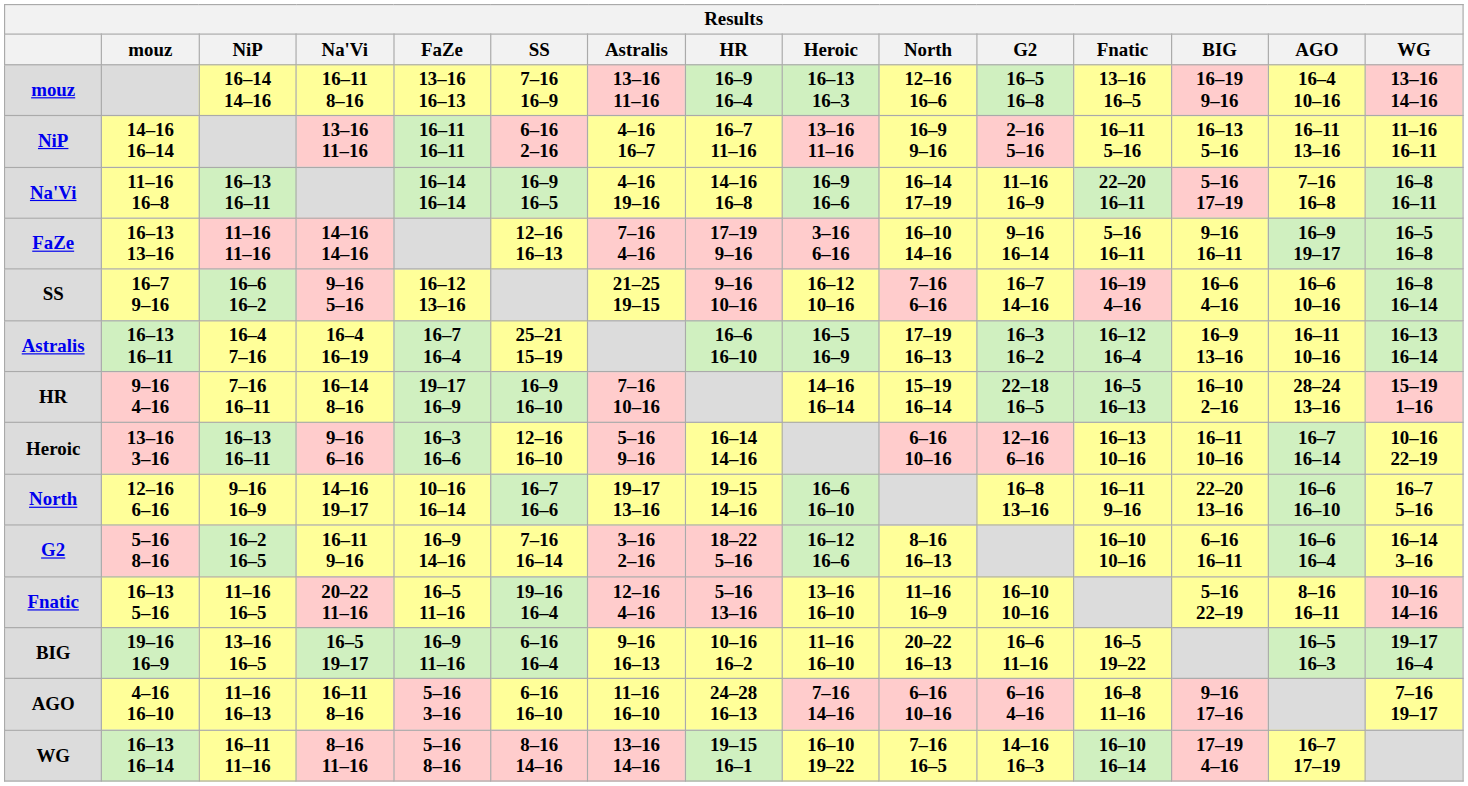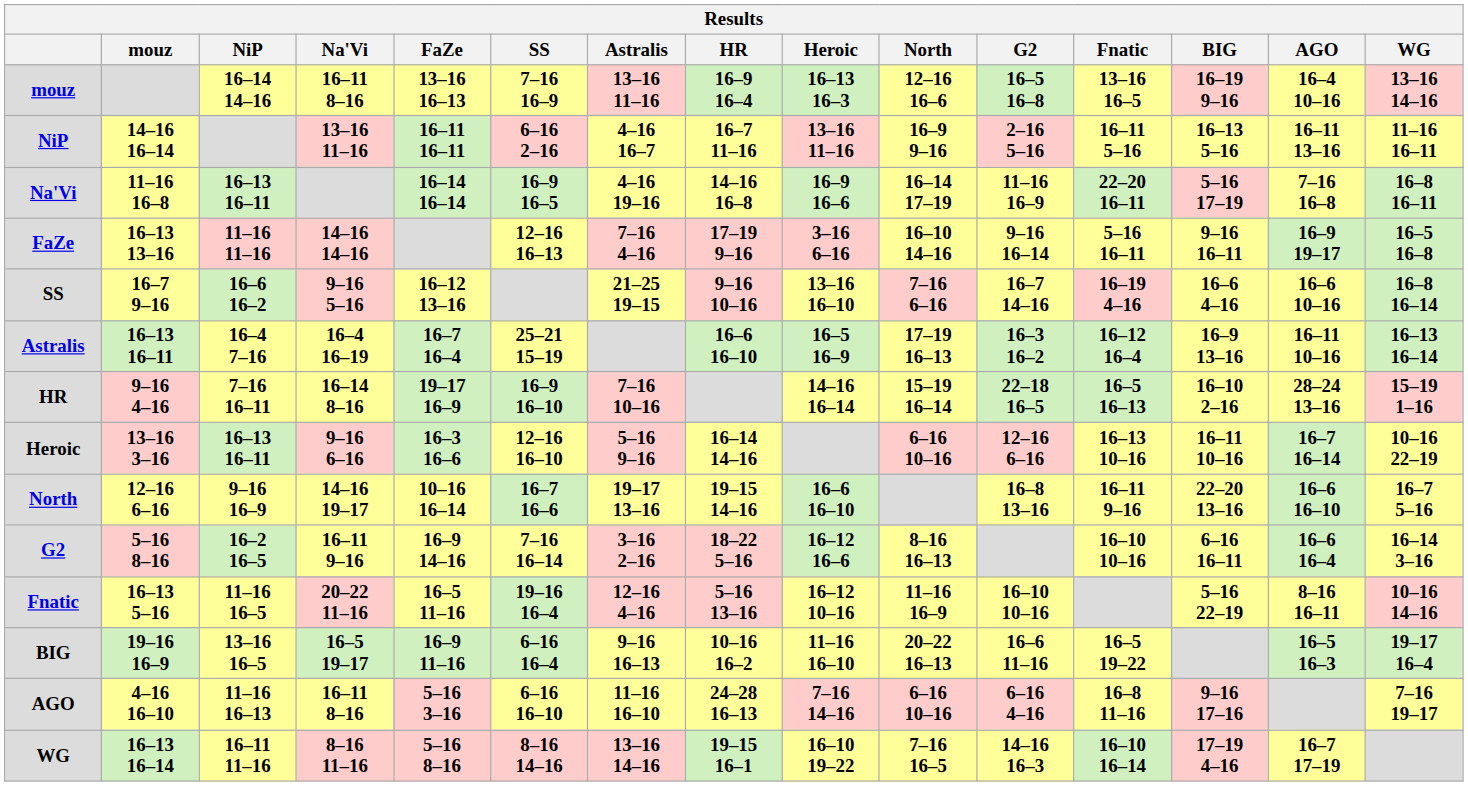(831, 294) 16–12 10–16 -> (831, 294) 13–16 16–10
(831, 601) 13–16 16–10 -> (831, 601) 16–12 10–16
